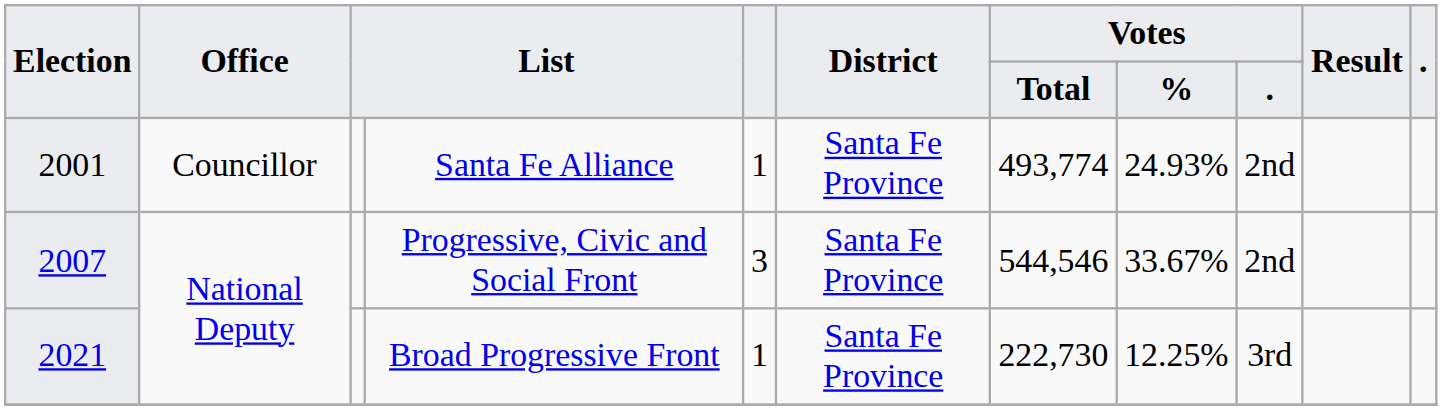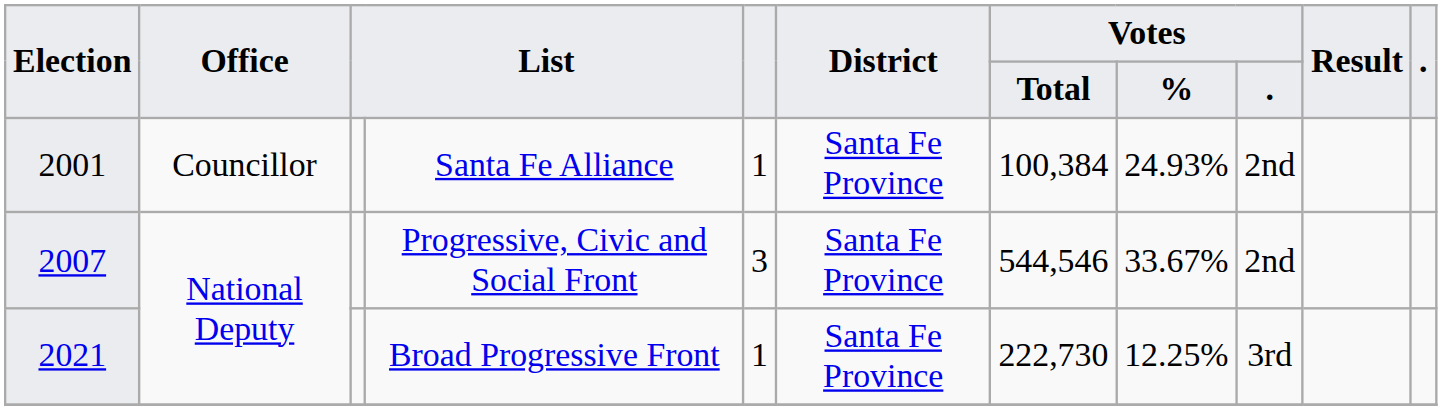(1053, 164) 493,774 -> (1053, 164) 100,384
